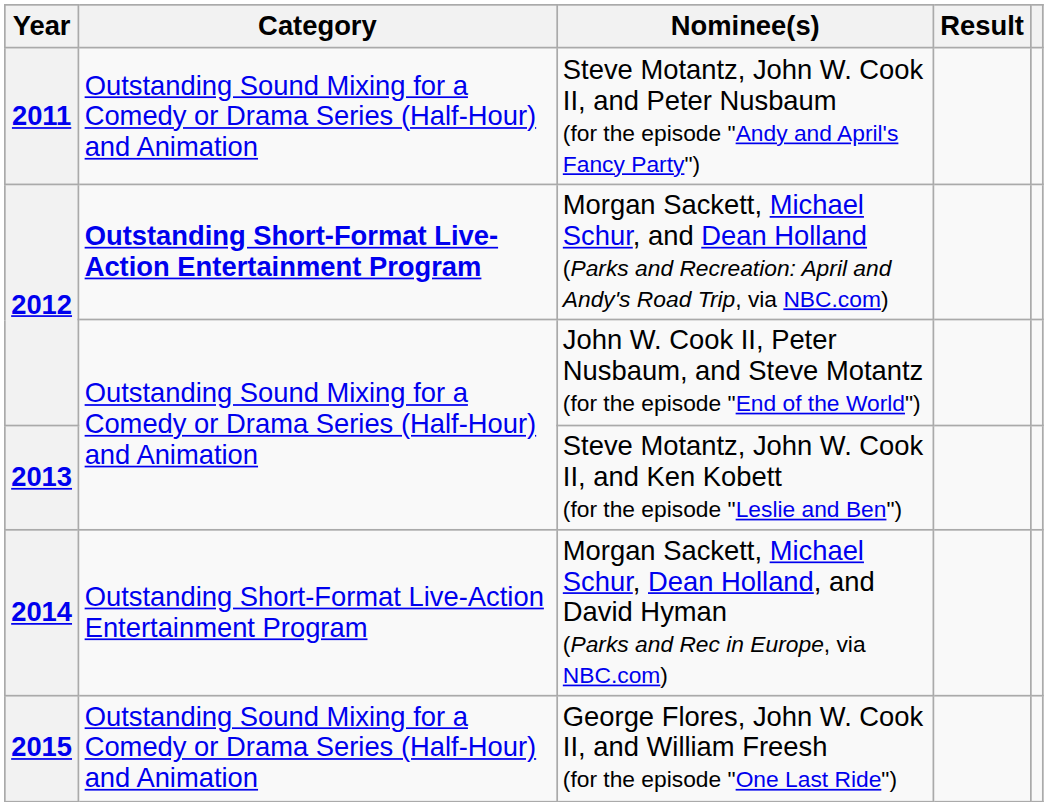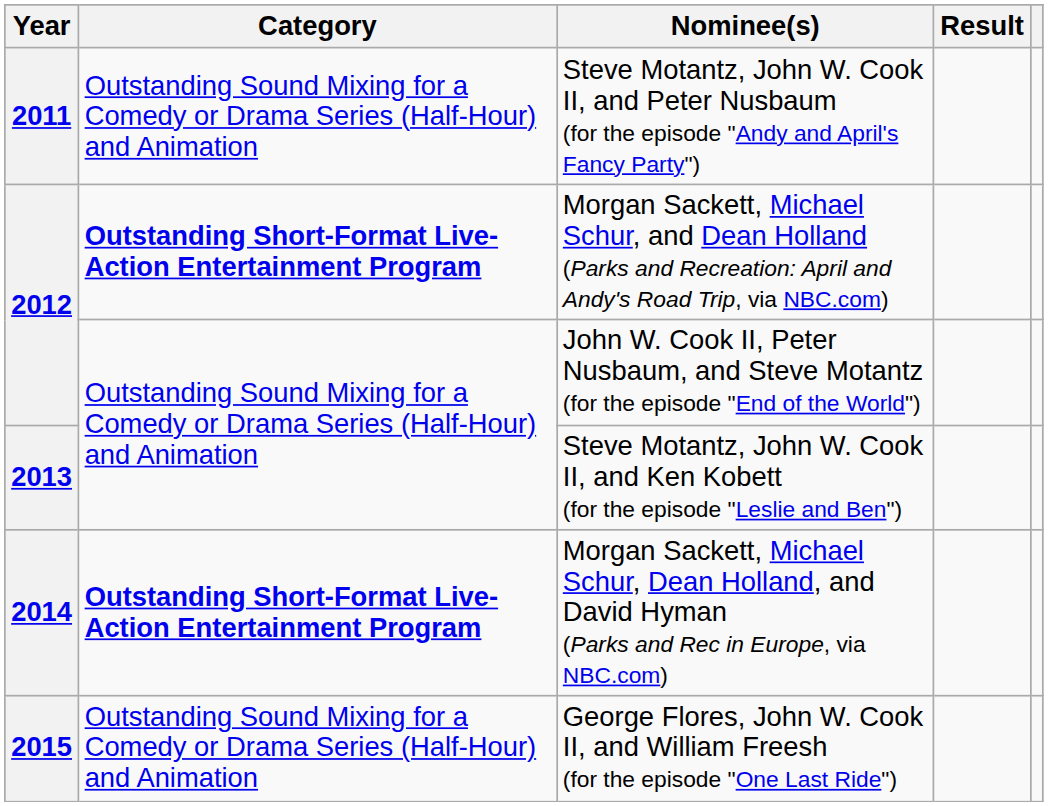(314, 612) normal -> (291, 612) bold
